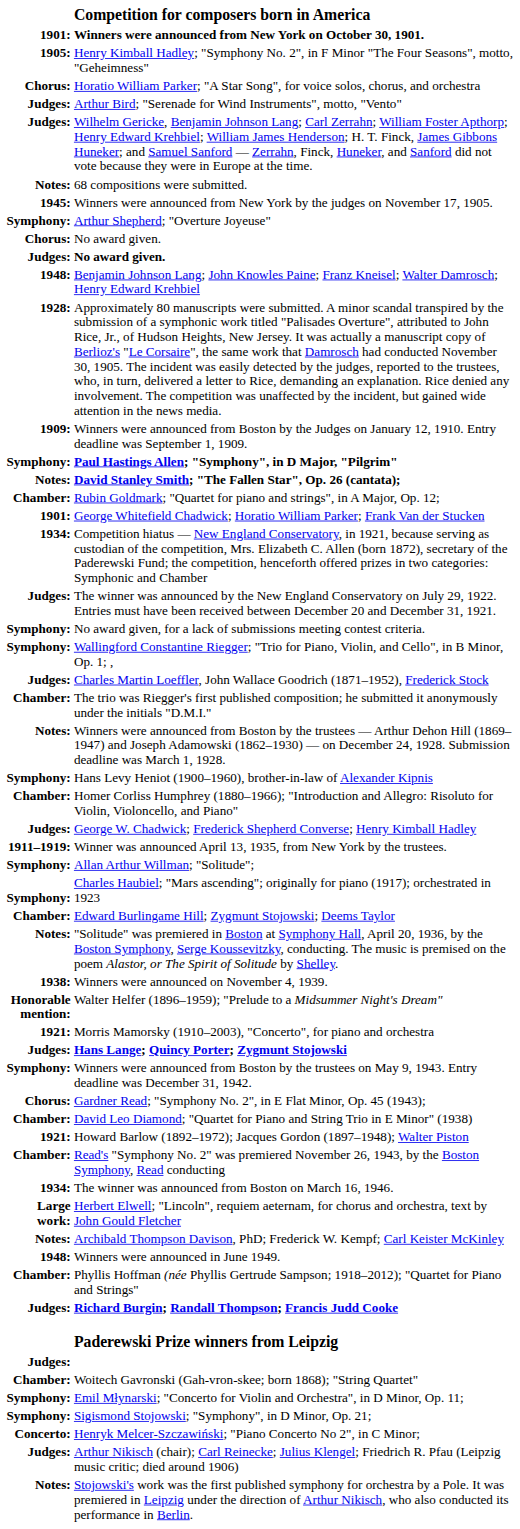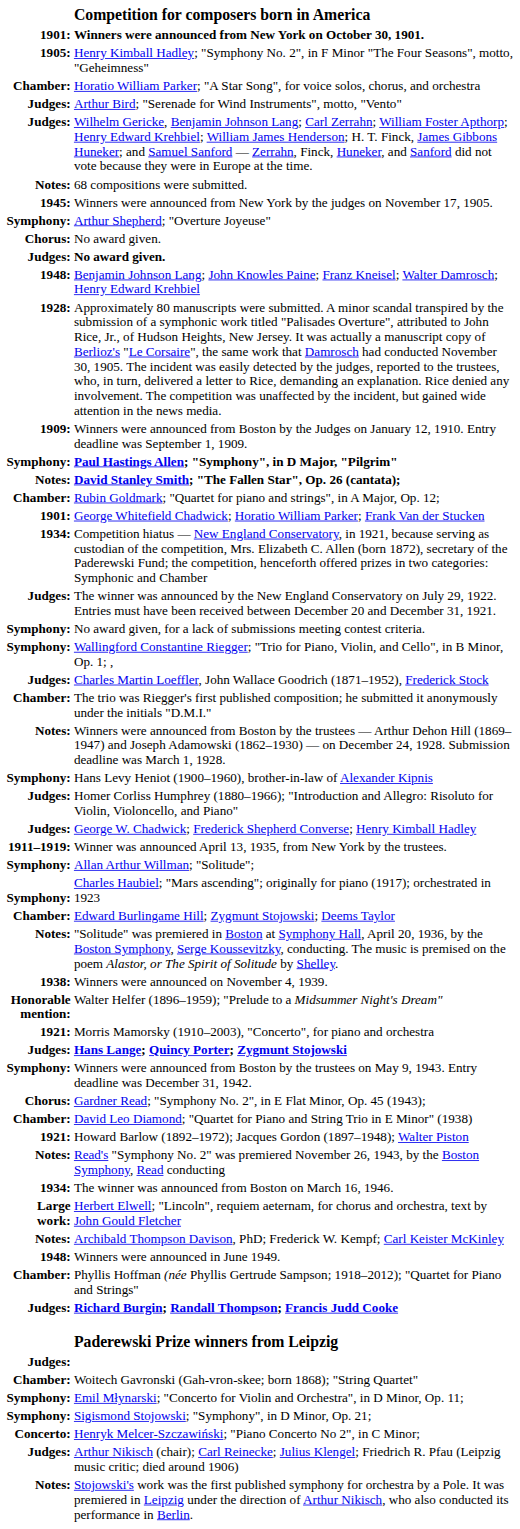(48, 86) Chorus: -> (42, 86) Chamber:
(42, 796) Chamber: -> (49, 796) Judges:
(42, 1155) Chamber: -> (53, 1155) Notes:
